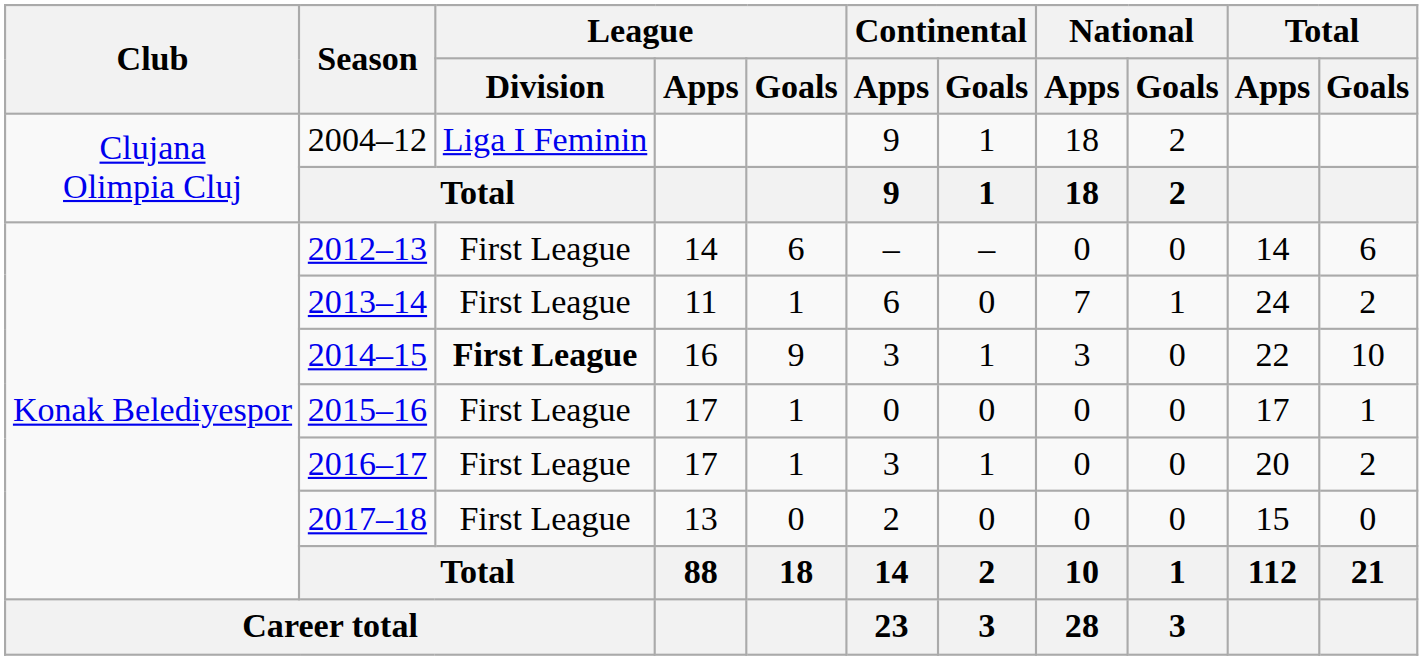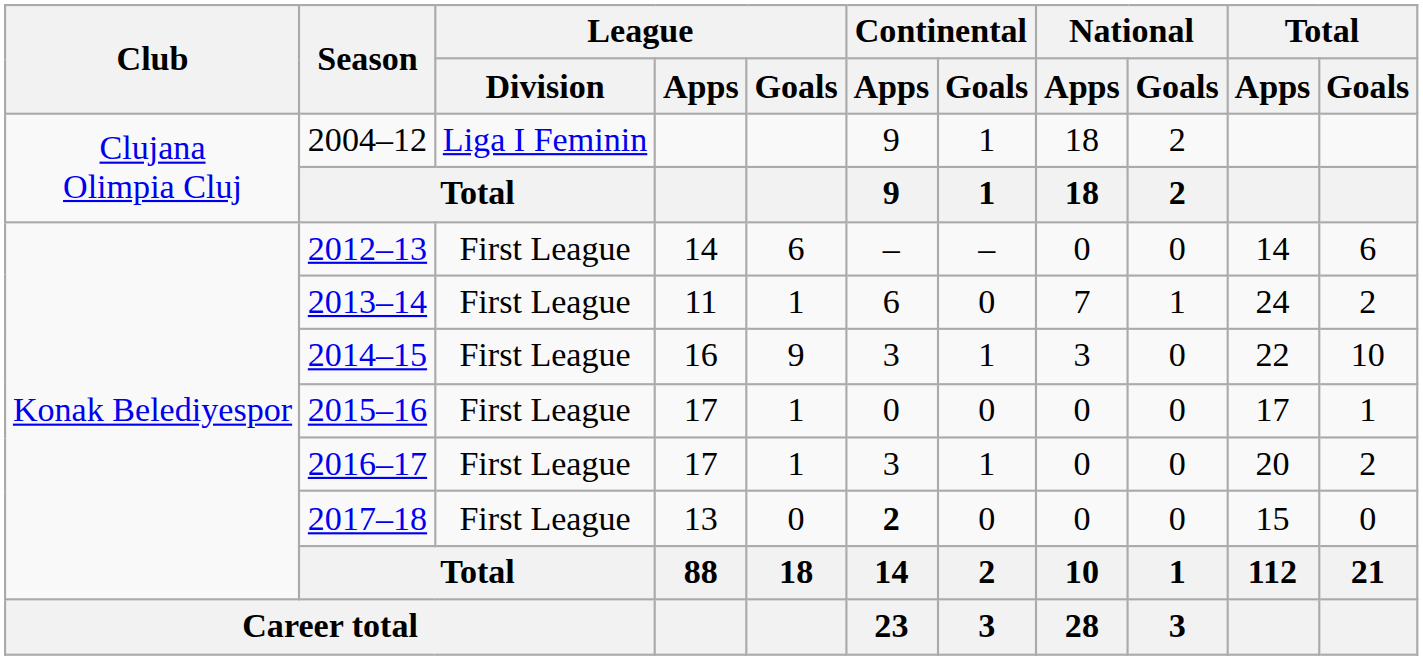(545, 355) bold -> (545, 355) normal
(891, 517) normal -> (891, 517) bold
